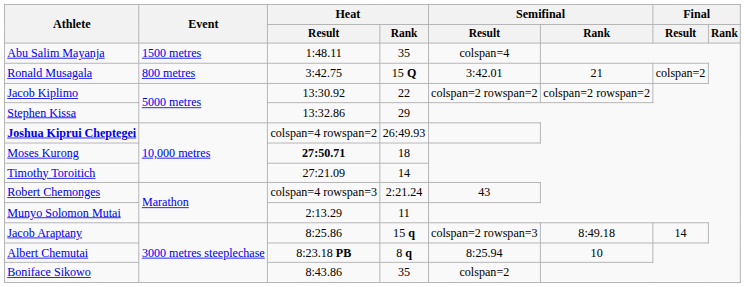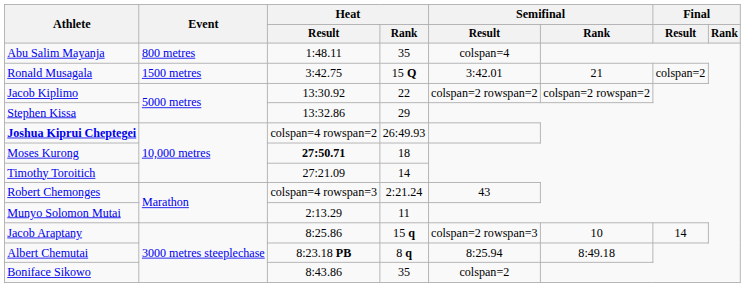(172, 53) 1500 metres -> (169, 53) 800 metres
(169, 73) 800 metres -> (172, 73) 1500 metres
(597, 233) 8:49.18 -> (597, 233) 10
(597, 253) 10 -> (597, 253) 8:49.18
